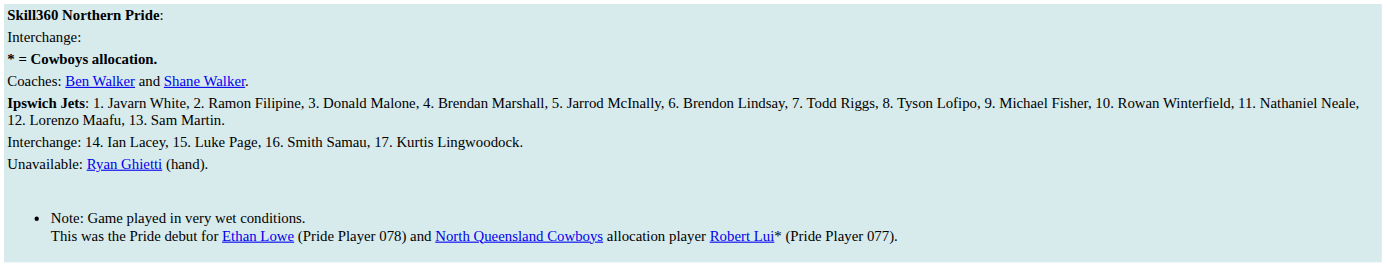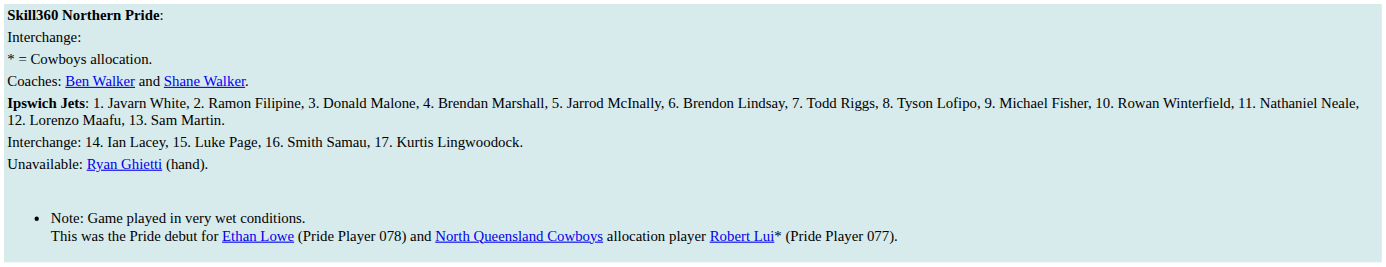(82, 59) bold -> (80, 59) normal
